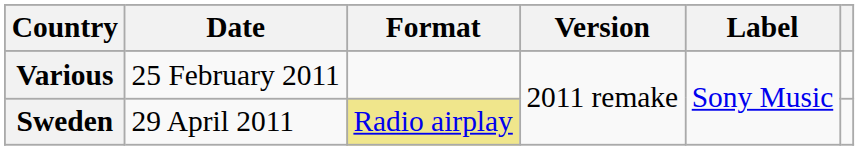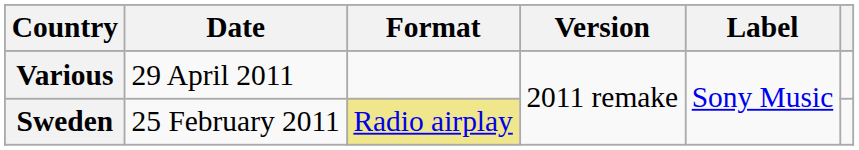(236, 74) 25 February 2011 -> (213, 74) 29 April 2011
(213, 121) 29 April 2011 -> (236, 121) 25 February 2011
